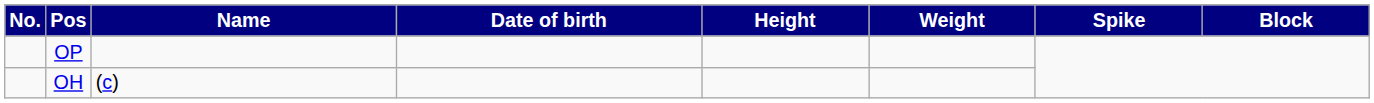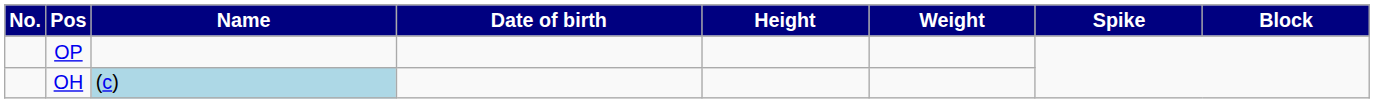(107, 83) no background -> (107, 83) lightblue background
